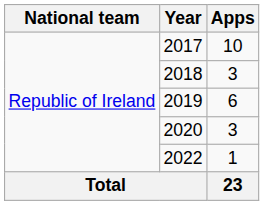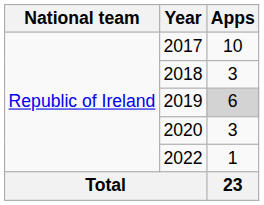(233, 102) no background -> (233, 102) lightgrey background
